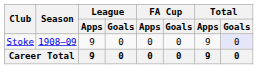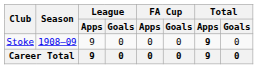(208, 41) normal -> (208, 41) bold
(237, 41) lavender background -> (237, 41) no background
